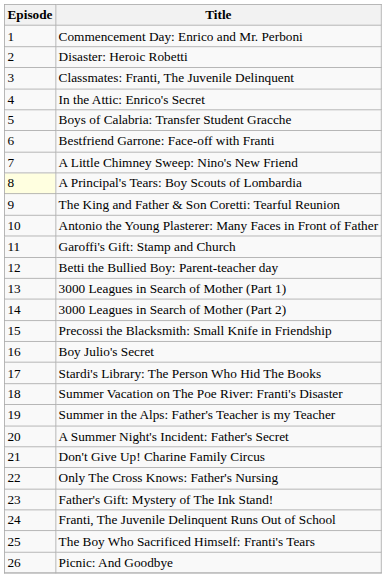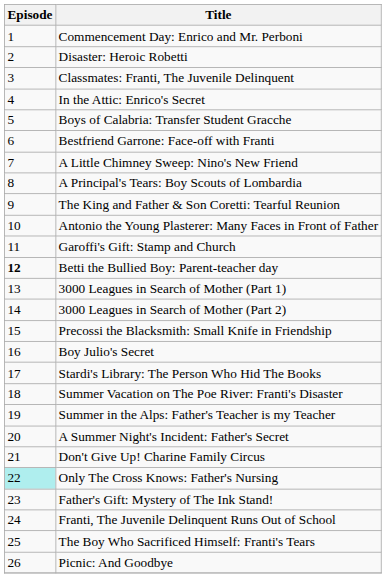(11, 183) lightyellow background -> (11, 183) no background
(14, 267) normal -> (14, 267) bold
(14, 478) no background -> (14, 478) paleturquoise background
